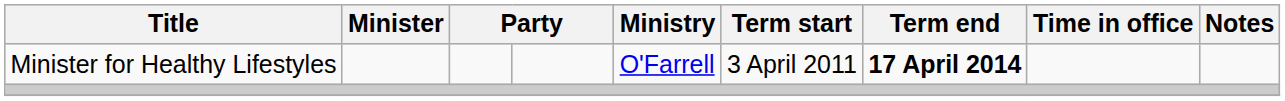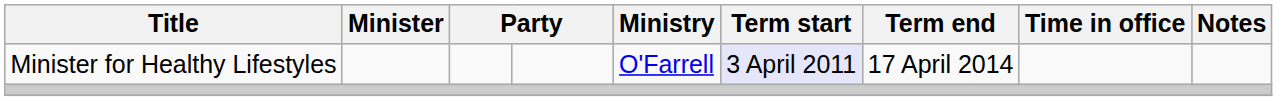(792, 63) no background -> (791, 63) lavender background
(945, 63) bold -> (941, 63) normal
